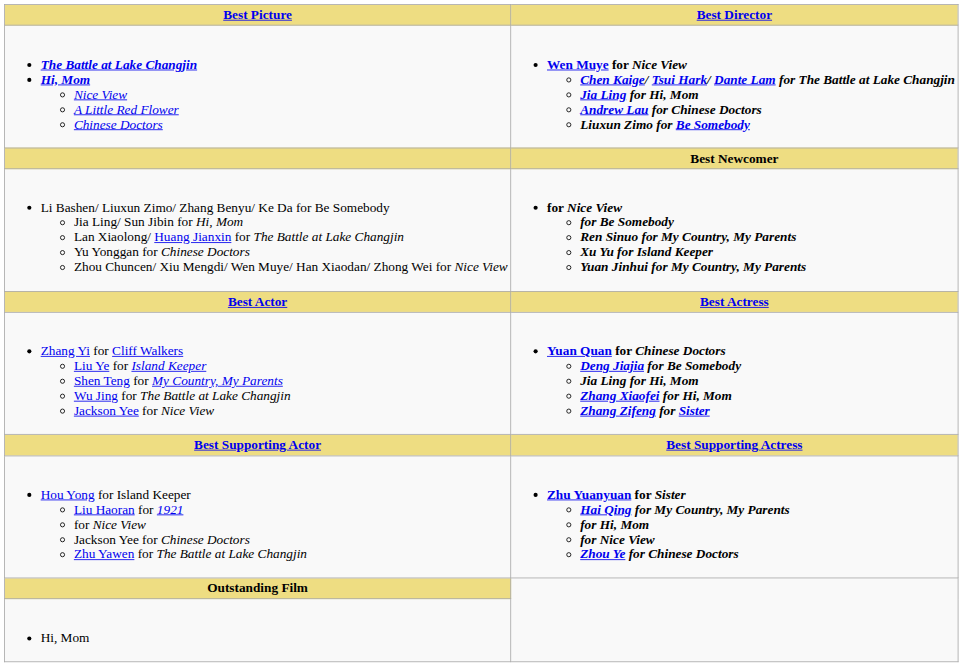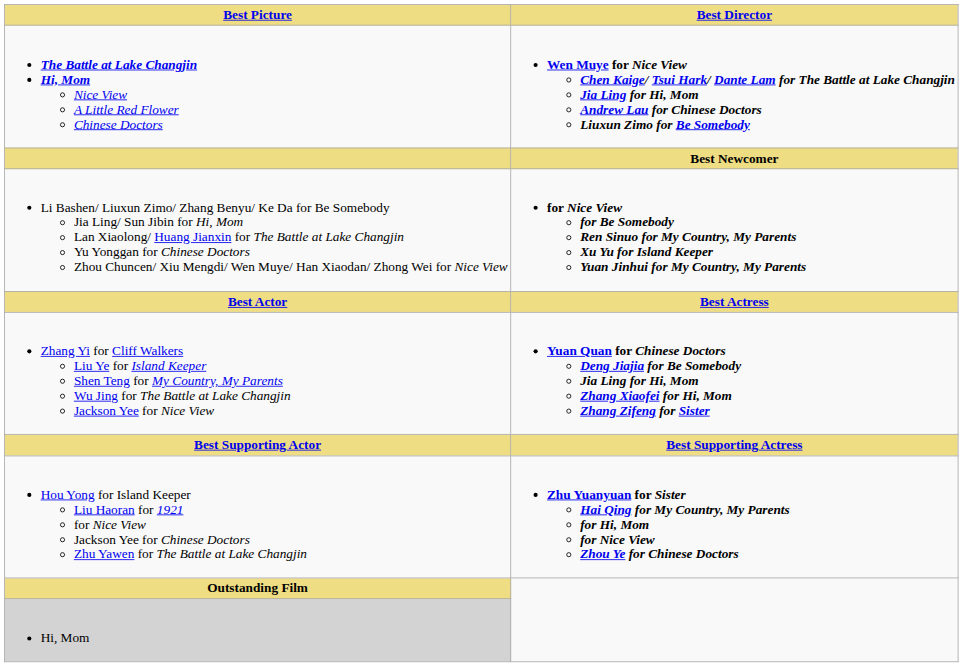(258, 638) no background -> (258, 638) lightgrey background
